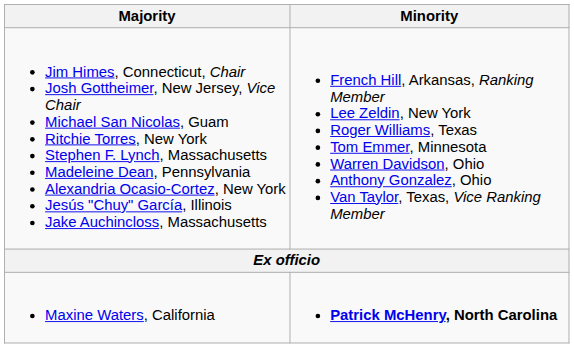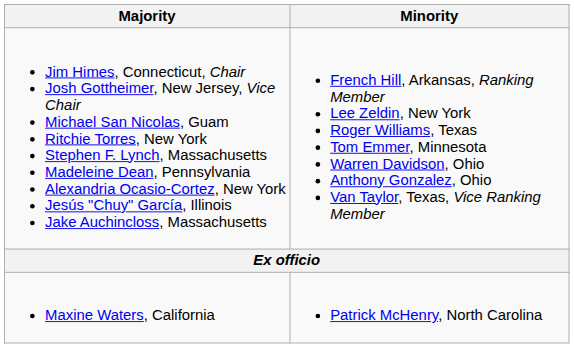(429, 316) bold -> (429, 316) normal
